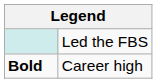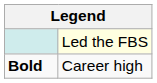(105, 41) no background -> (105, 41) lightyellow background
